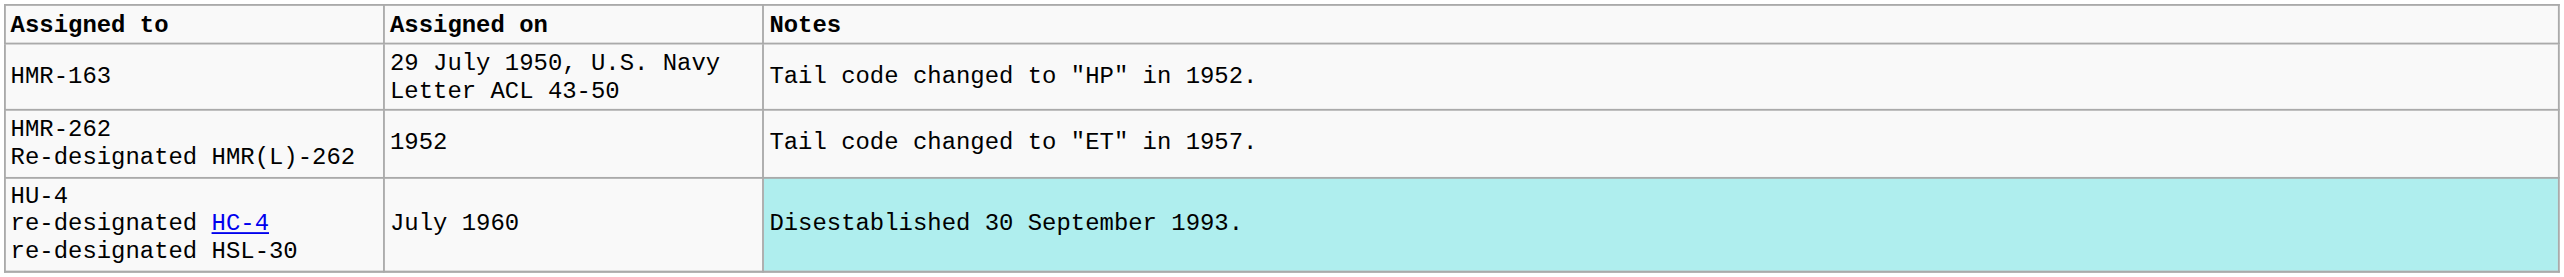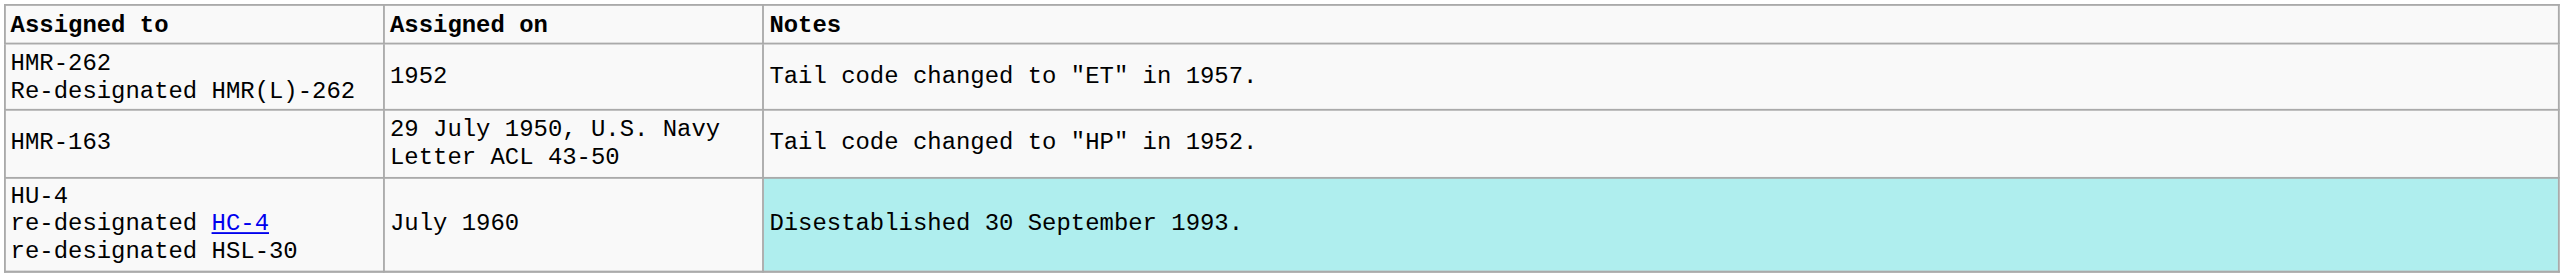rows swapped: (61, 77) <-> (183, 144)
